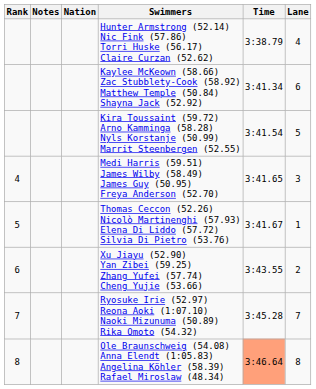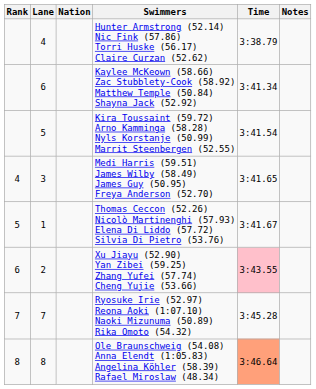columns swapped: (298, 12) <-> (46, 12)
(264, 270) no background -> (259, 270) pink background
